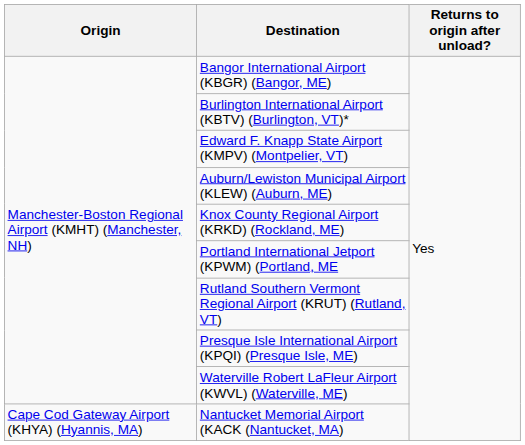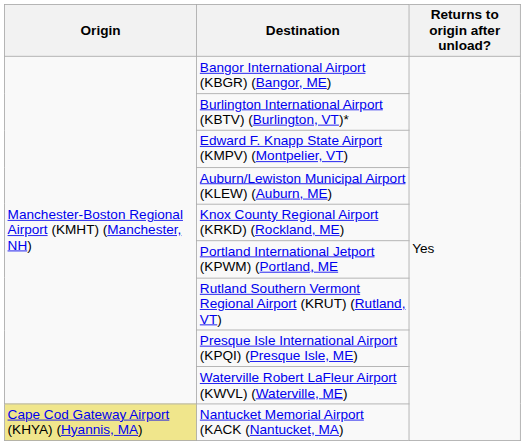(88, 422) no background -> (88, 422) khaki background
